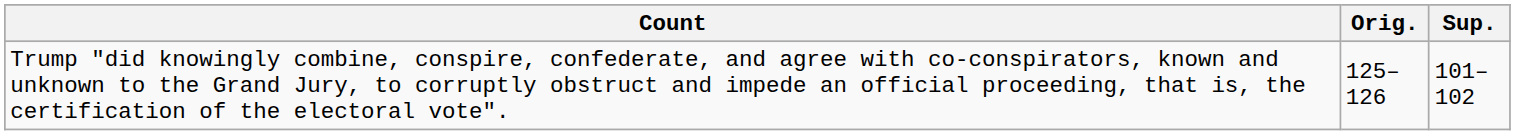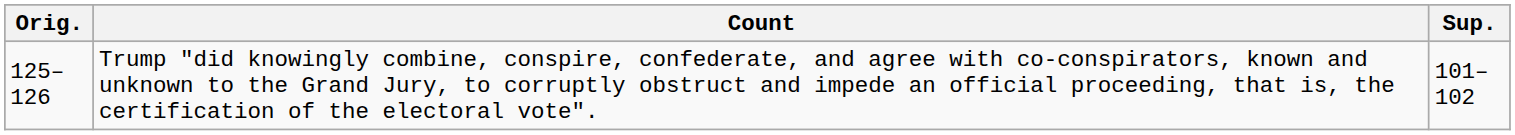columns swapped: (673, 23) <-> (1385, 23)
